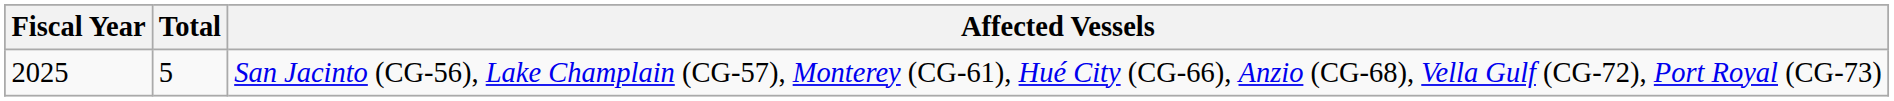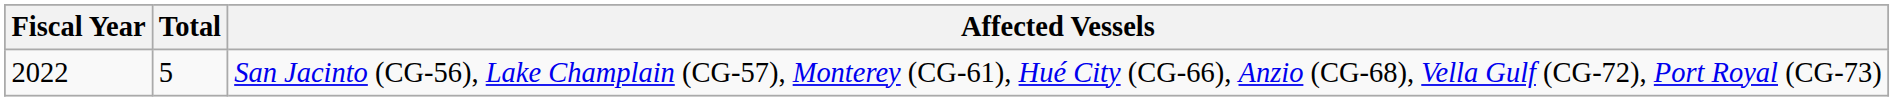(40, 72) 2025 -> (40, 72) 2022
